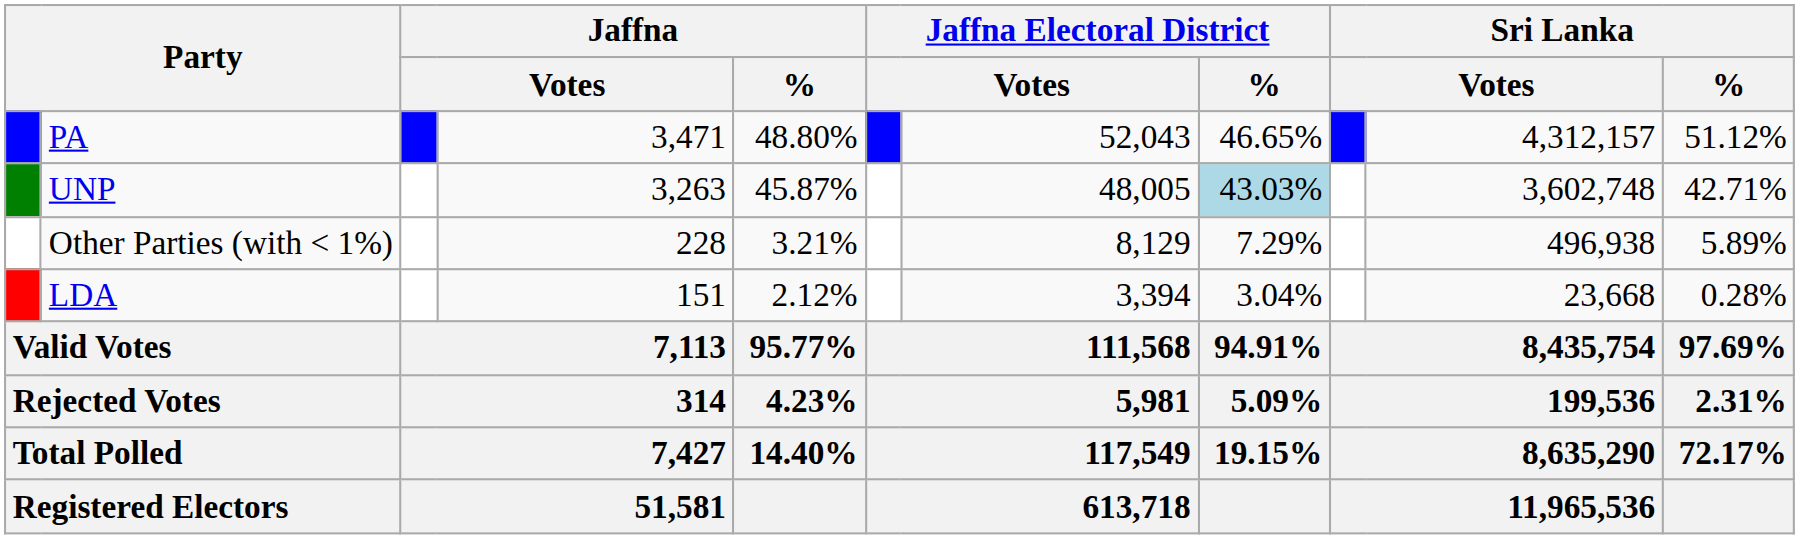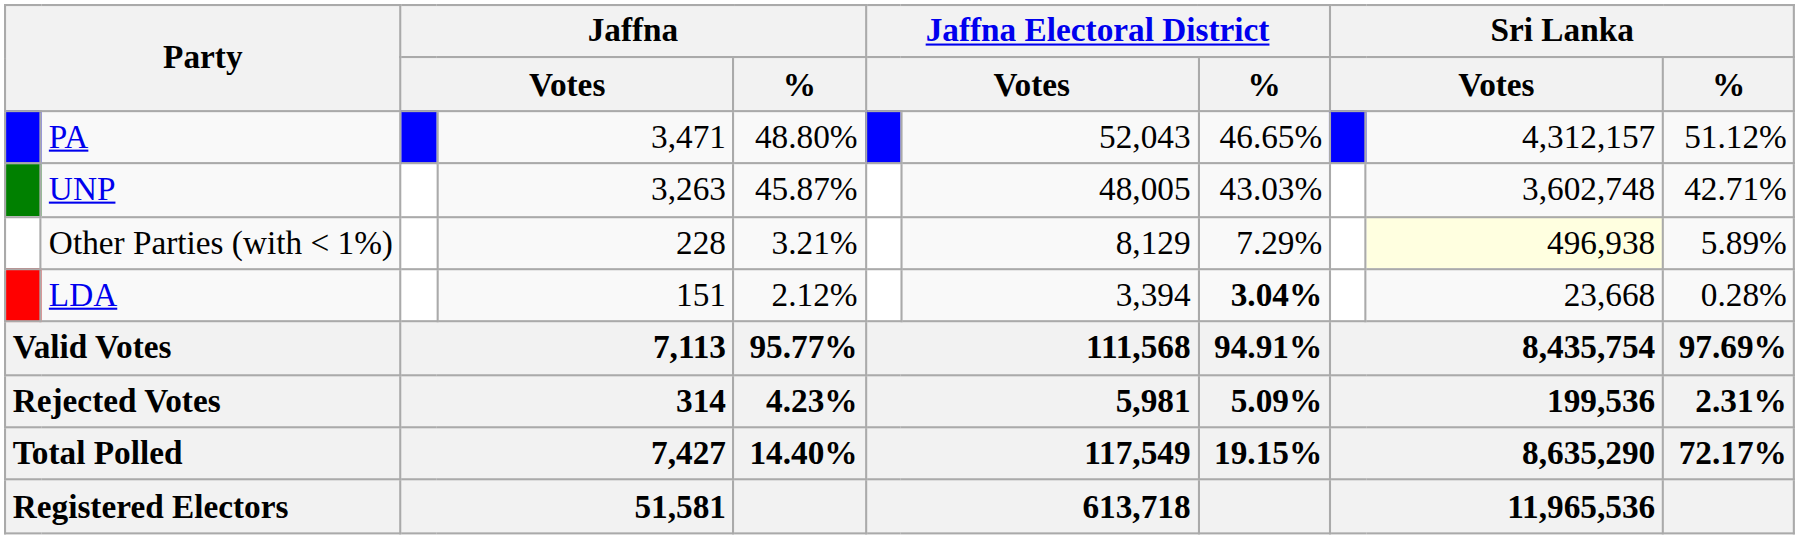(1271, 189) lightblue background -> (1271, 189) no background
(1601, 242) no background -> (1601, 242) lightyellow background
(1279, 294) normal -> (1276, 294) bold
